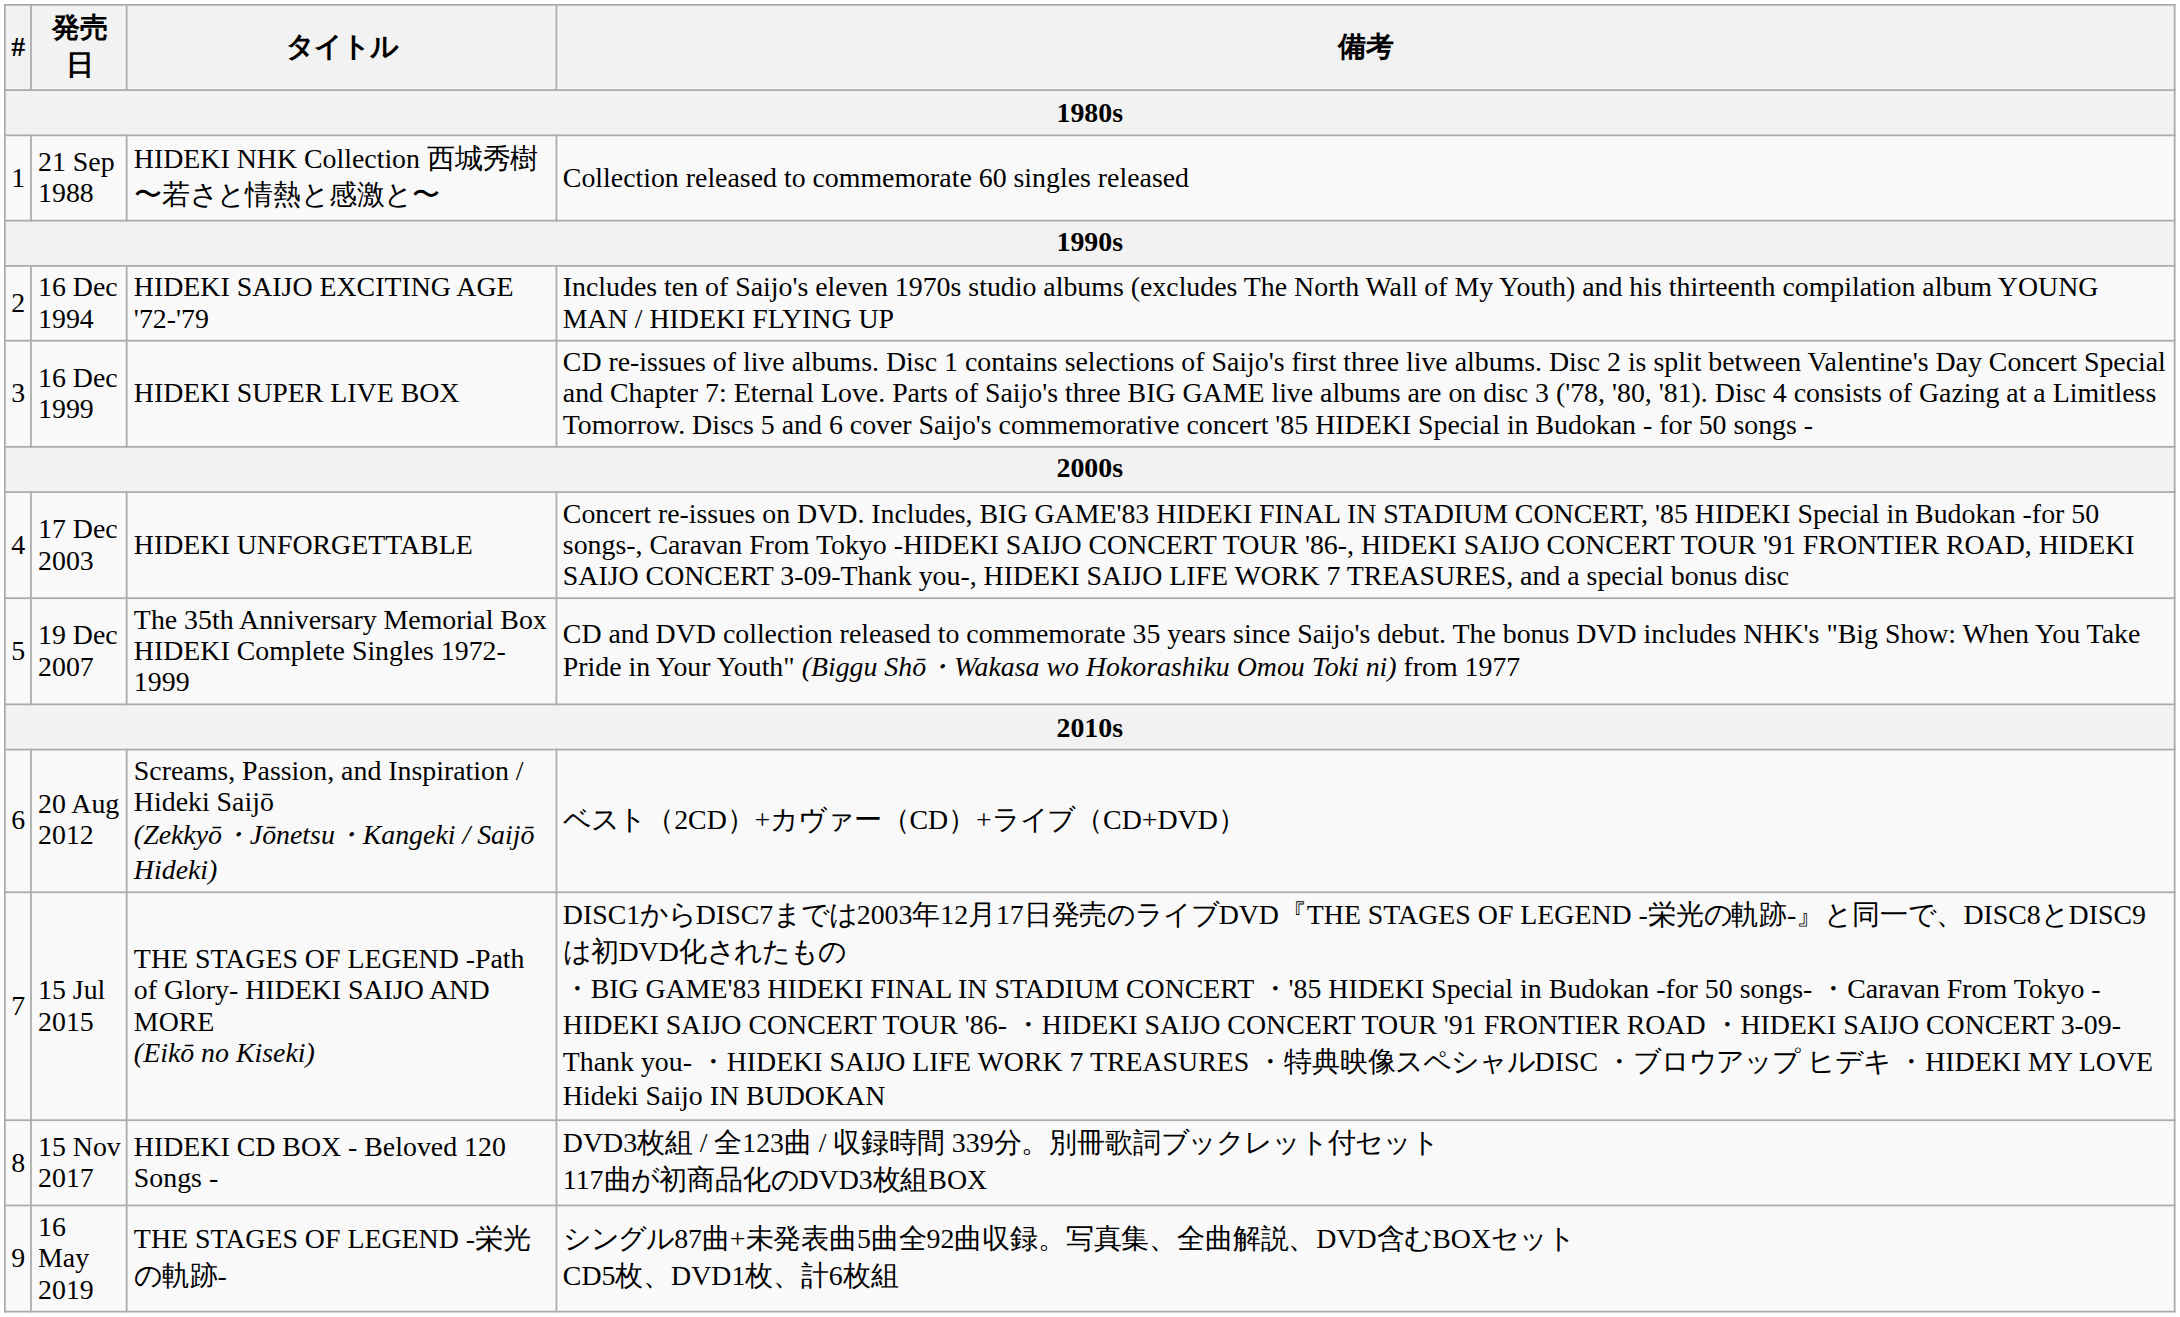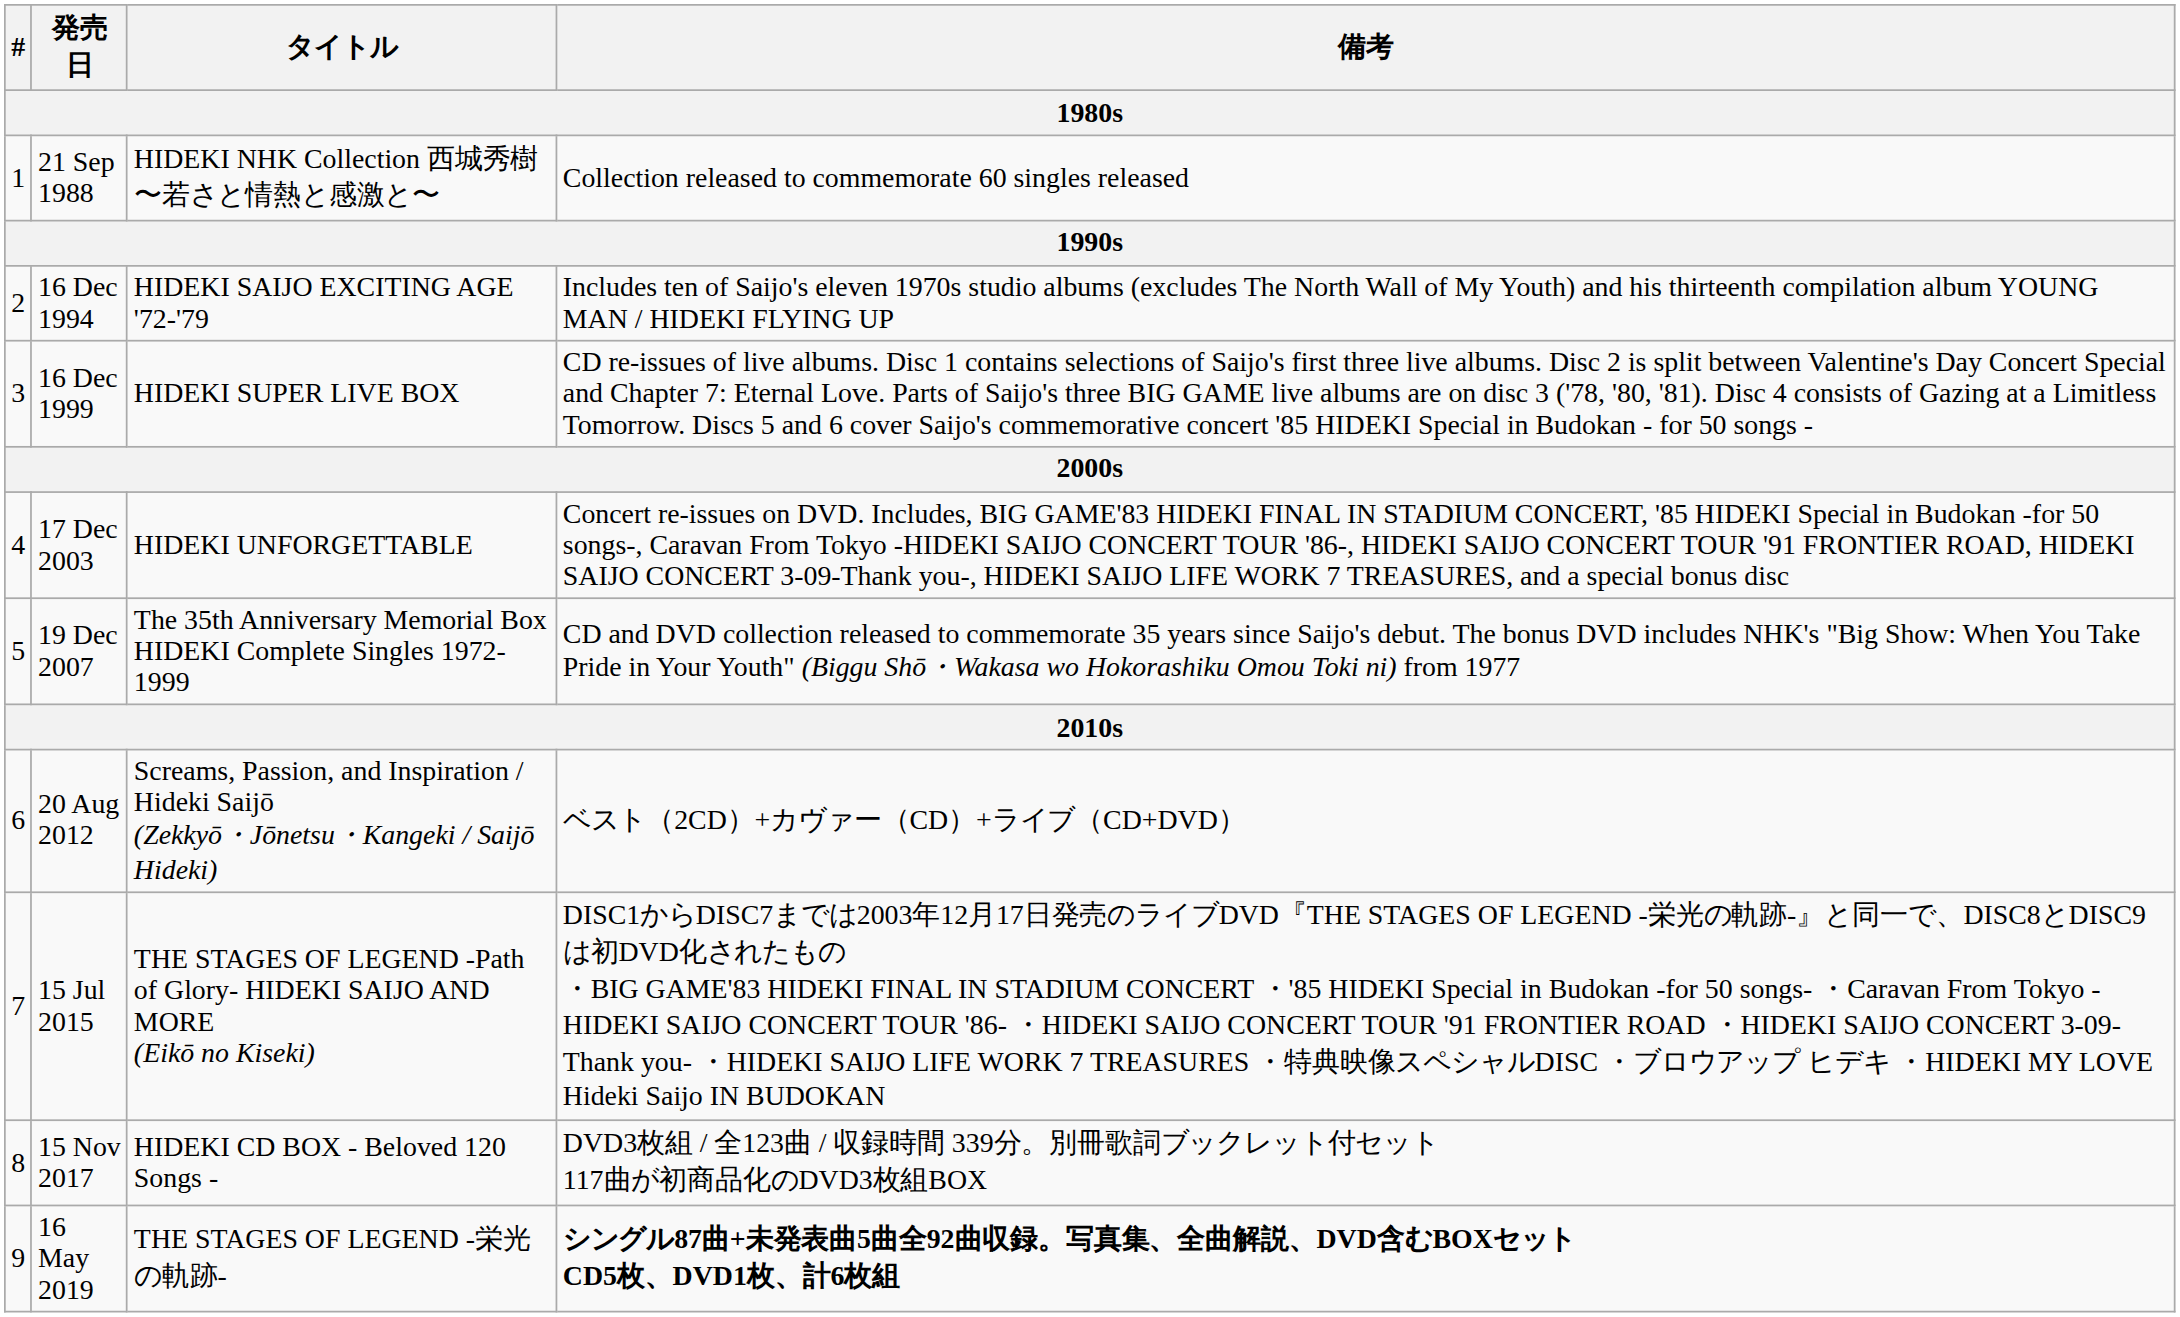(1069, 1257) normal -> (1070, 1257) bold
